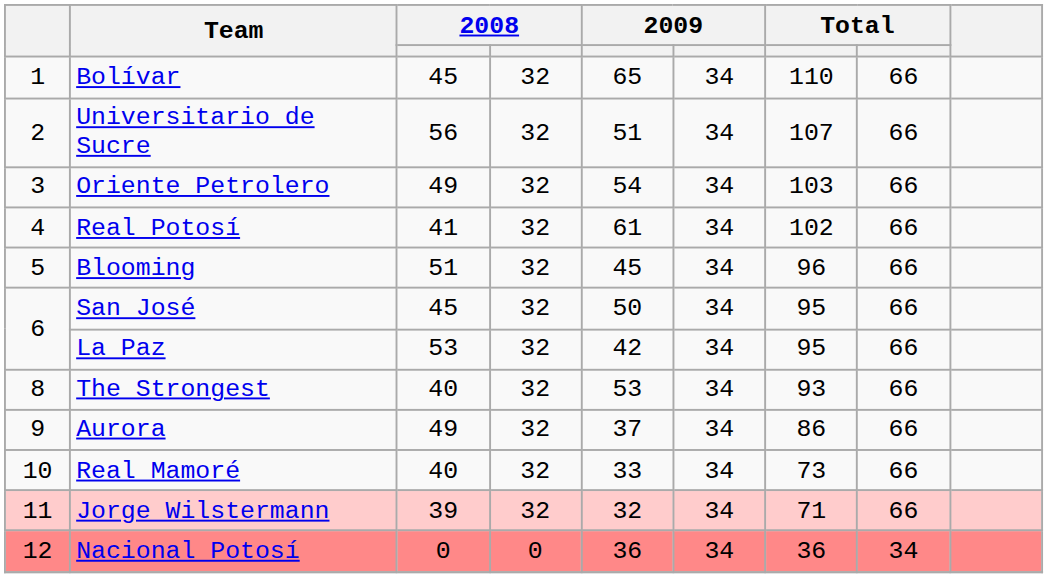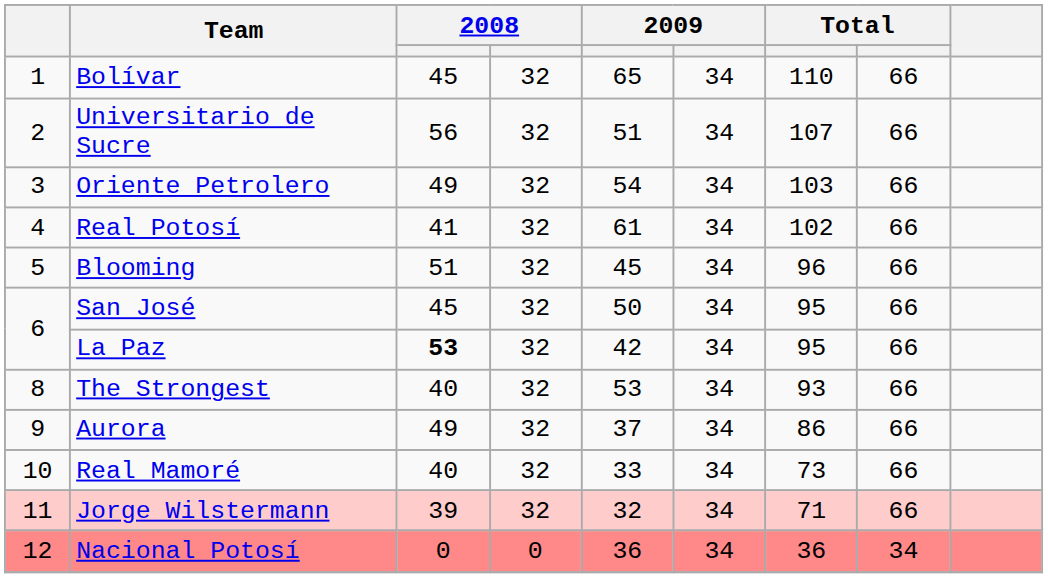(443, 349) normal -> (443, 349) bold
